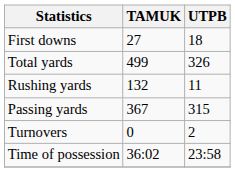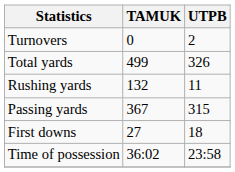rows swapped: (42, 39) <-> (37, 132)
